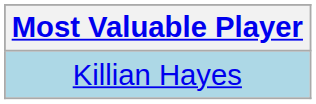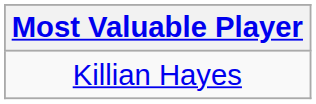(157, 74) lightblue background -> (157, 74) no background
